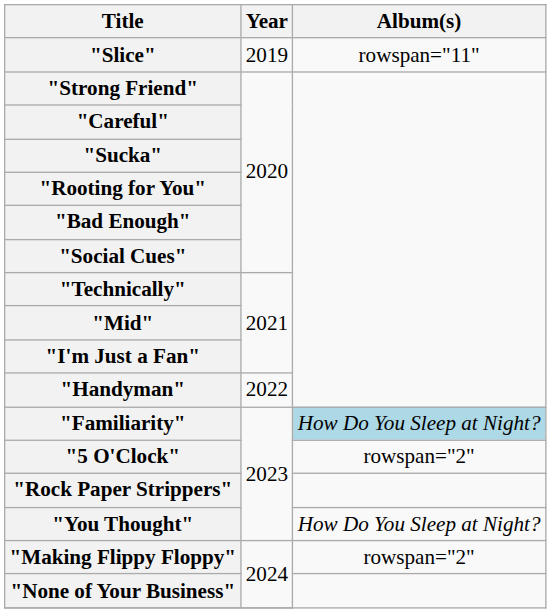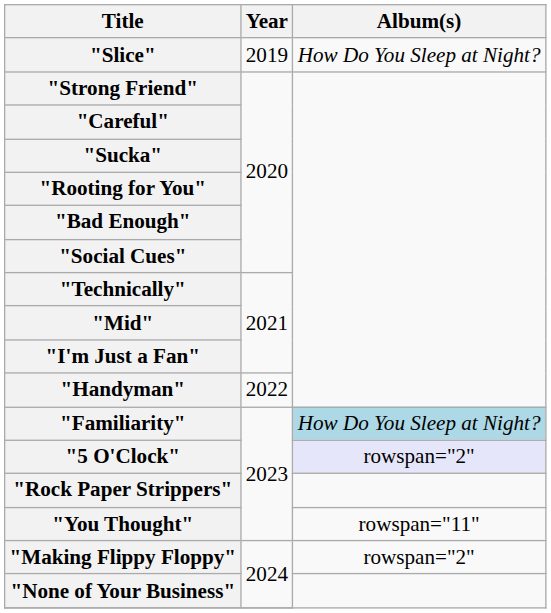(419, 54) rowspan="11" -> (419, 54) How Do You Sleep at Night?
(419, 456) no background -> (419, 456) lavender background
(419, 523) How Do You Sleep at Night? -> (419, 523) rowspan="11"
